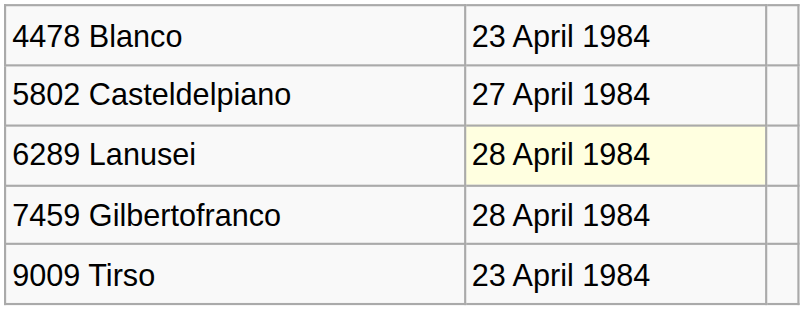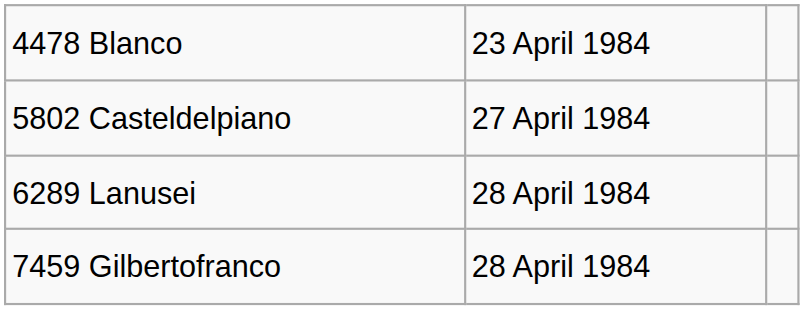(561, 155) lightyellow background -> (561, 192) no background
- row: (84, 275)
